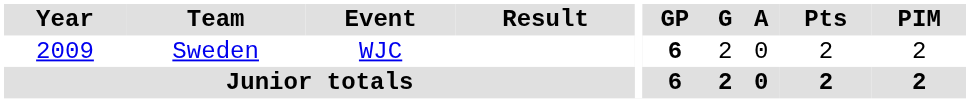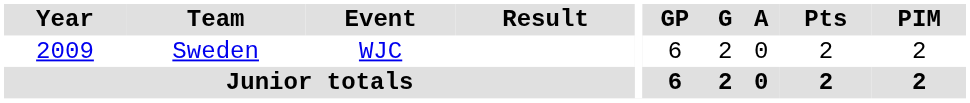(675, 51) bold -> (675, 51) normal
